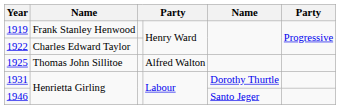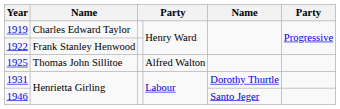(84, 29) Frank Stanley Henwood -> (82, 29) Charles Edward Taylor
(82, 46) Charles Edward Taylor -> (84, 46) Frank Stanley Henwood
